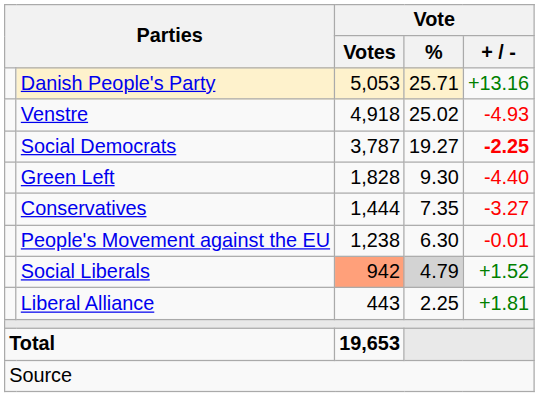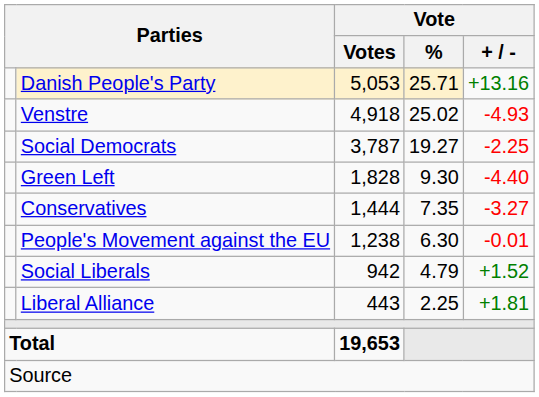(507, 146) bold -> (507, 146) normal
(383, 271) lightsalmon background -> (383, 271) no background
(439, 271) lightgrey background -> (439, 271) no background
